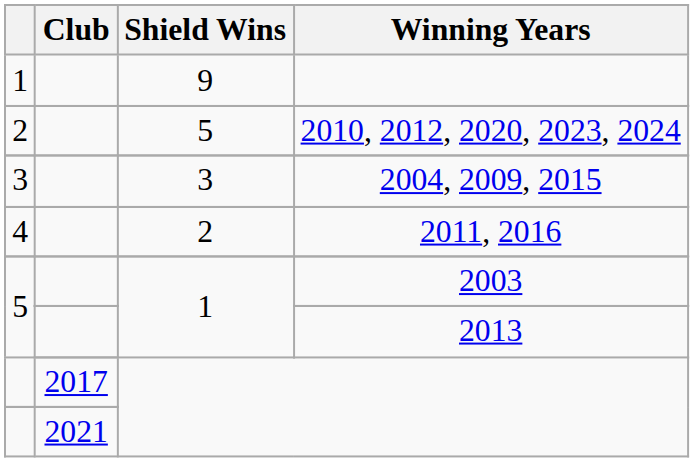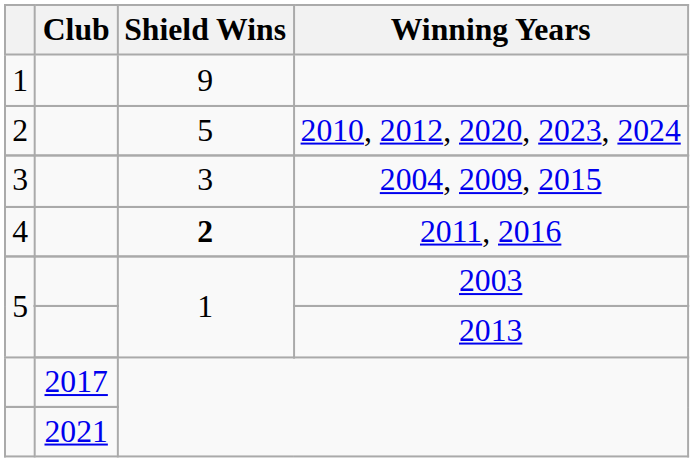(205, 230) normal -> (205, 230) bold
